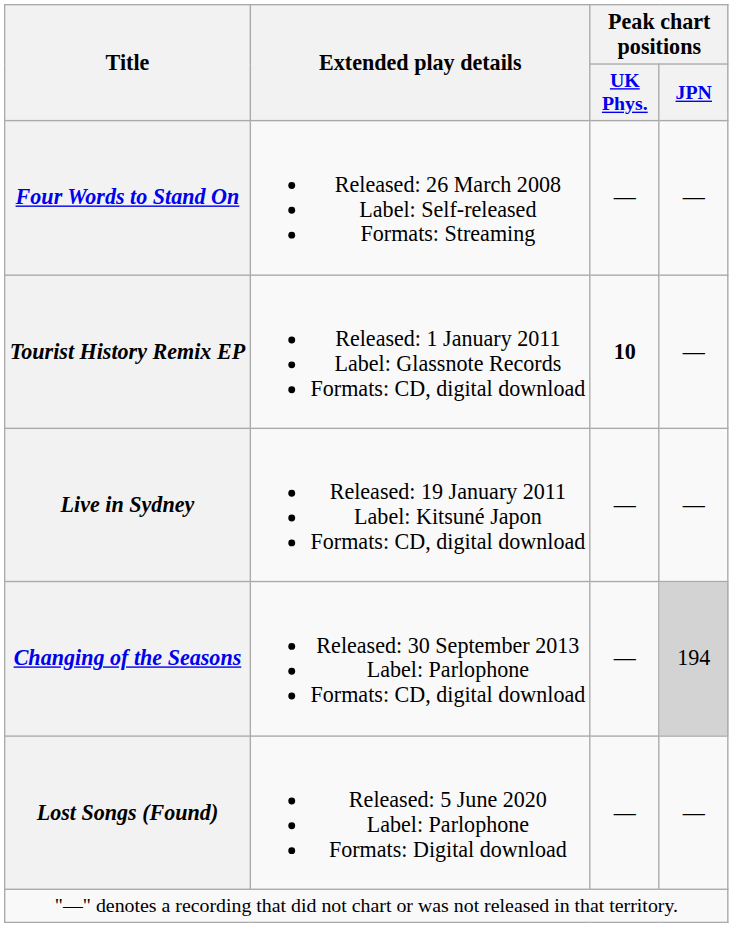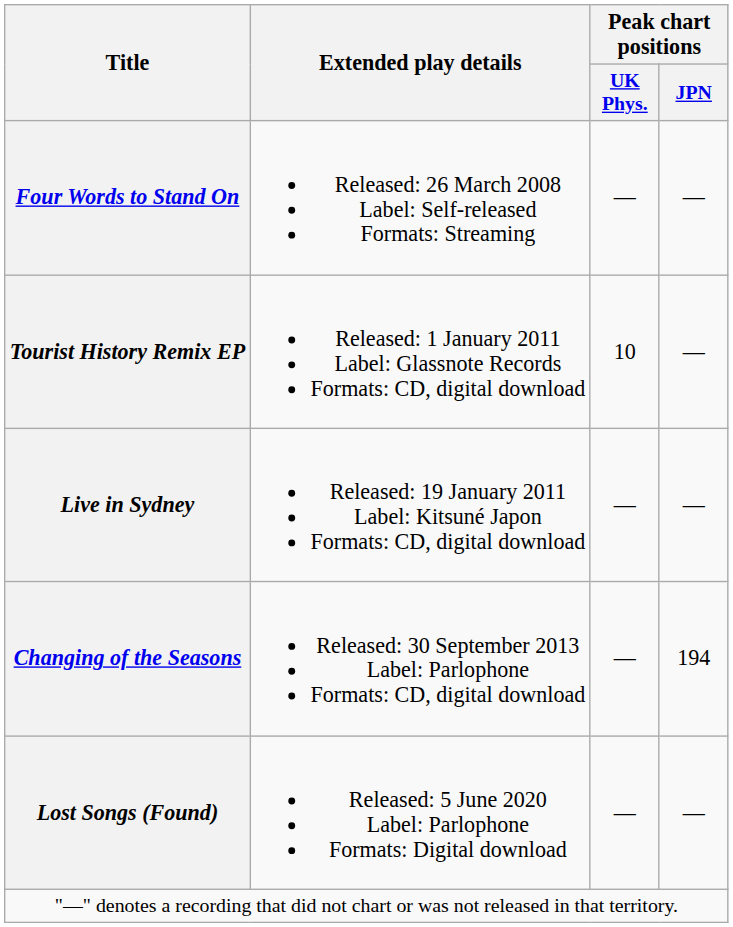(625, 351) bold -> (625, 351) normal
(694, 658) lightgrey background -> (694, 658) no background
